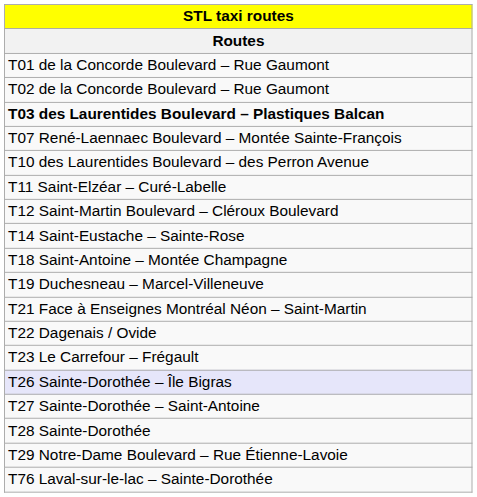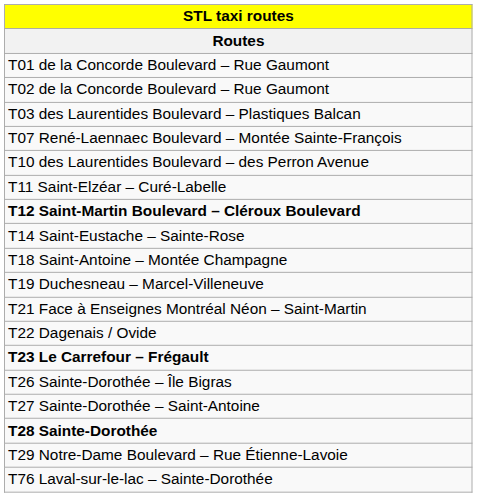(196, 114) bold -> (184, 114) normal
(173, 211) normal -> (184, 211) bold
(103, 357) normal -> (108, 357) bold
(120, 382) lavender background -> (120, 382) no background
(79, 430) normal -> (83, 430) bold
